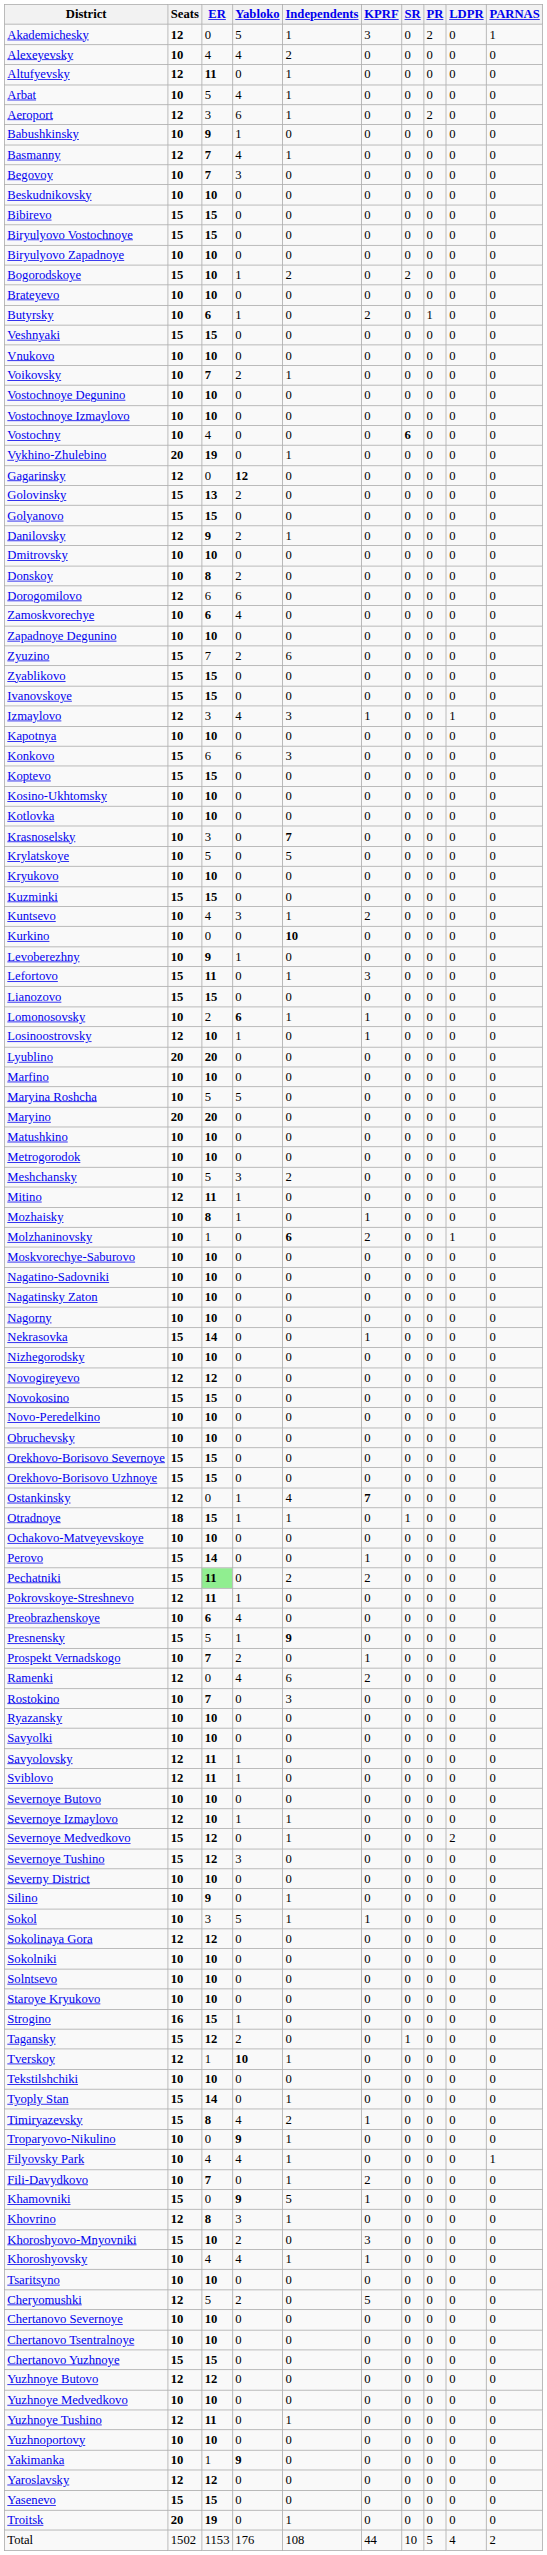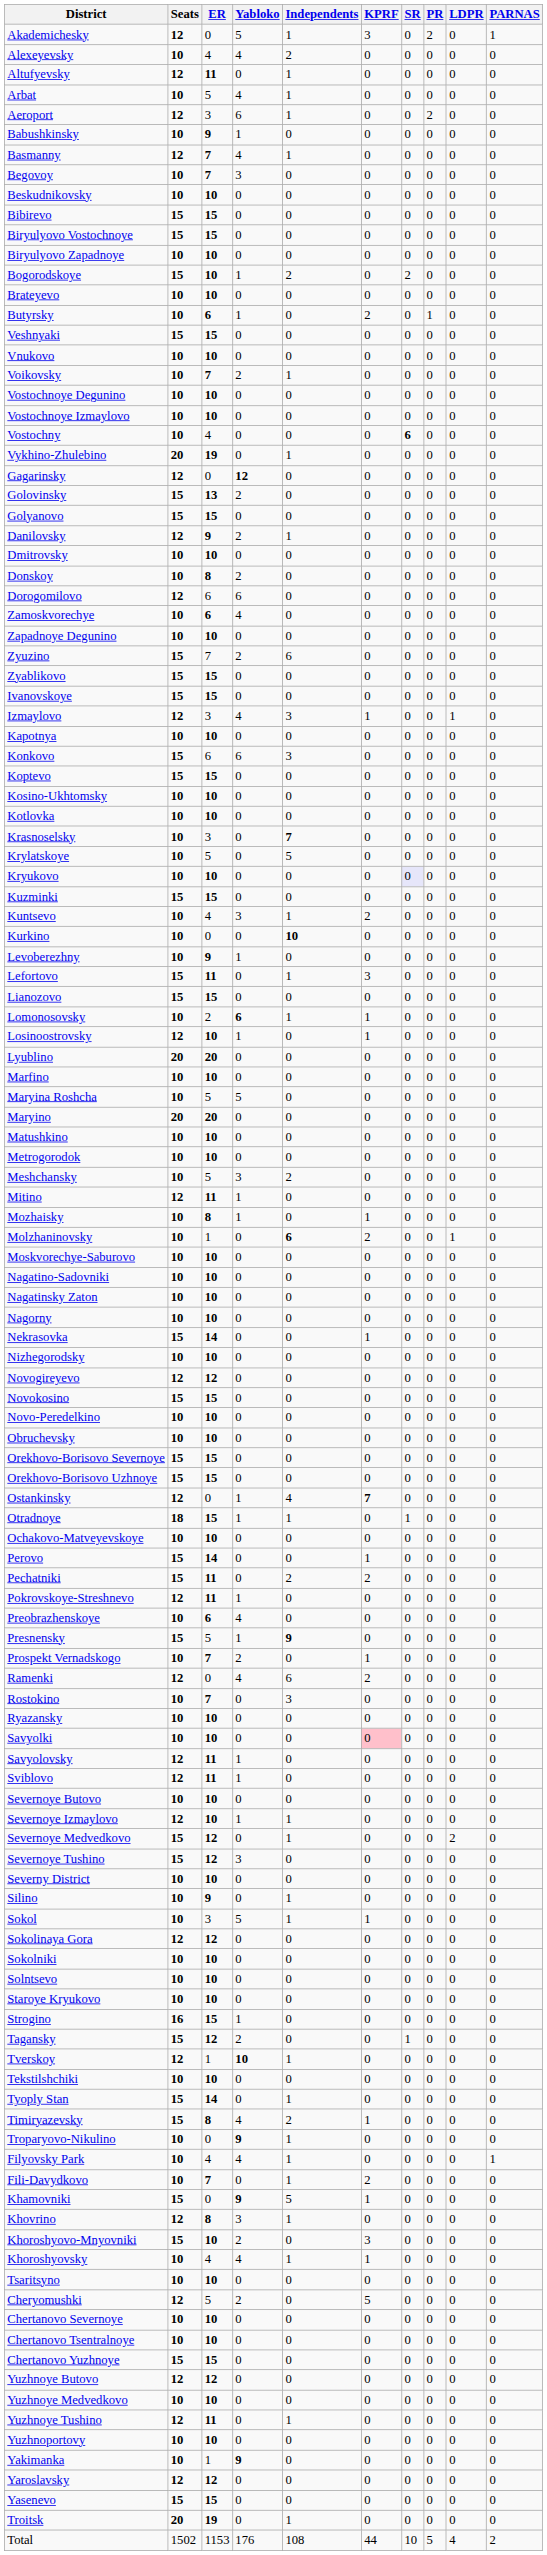(408, 876) no background -> (408, 876) lavender background
(211, 1578) lightgreen background -> (211, 1578) no background
(367, 1738) no background -> (367, 1738) pink background
